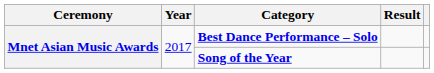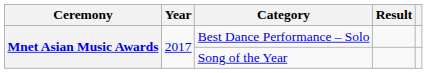(288, 36) bold -> (284, 36) normal
(245, 57) bold -> (243, 57) normal
